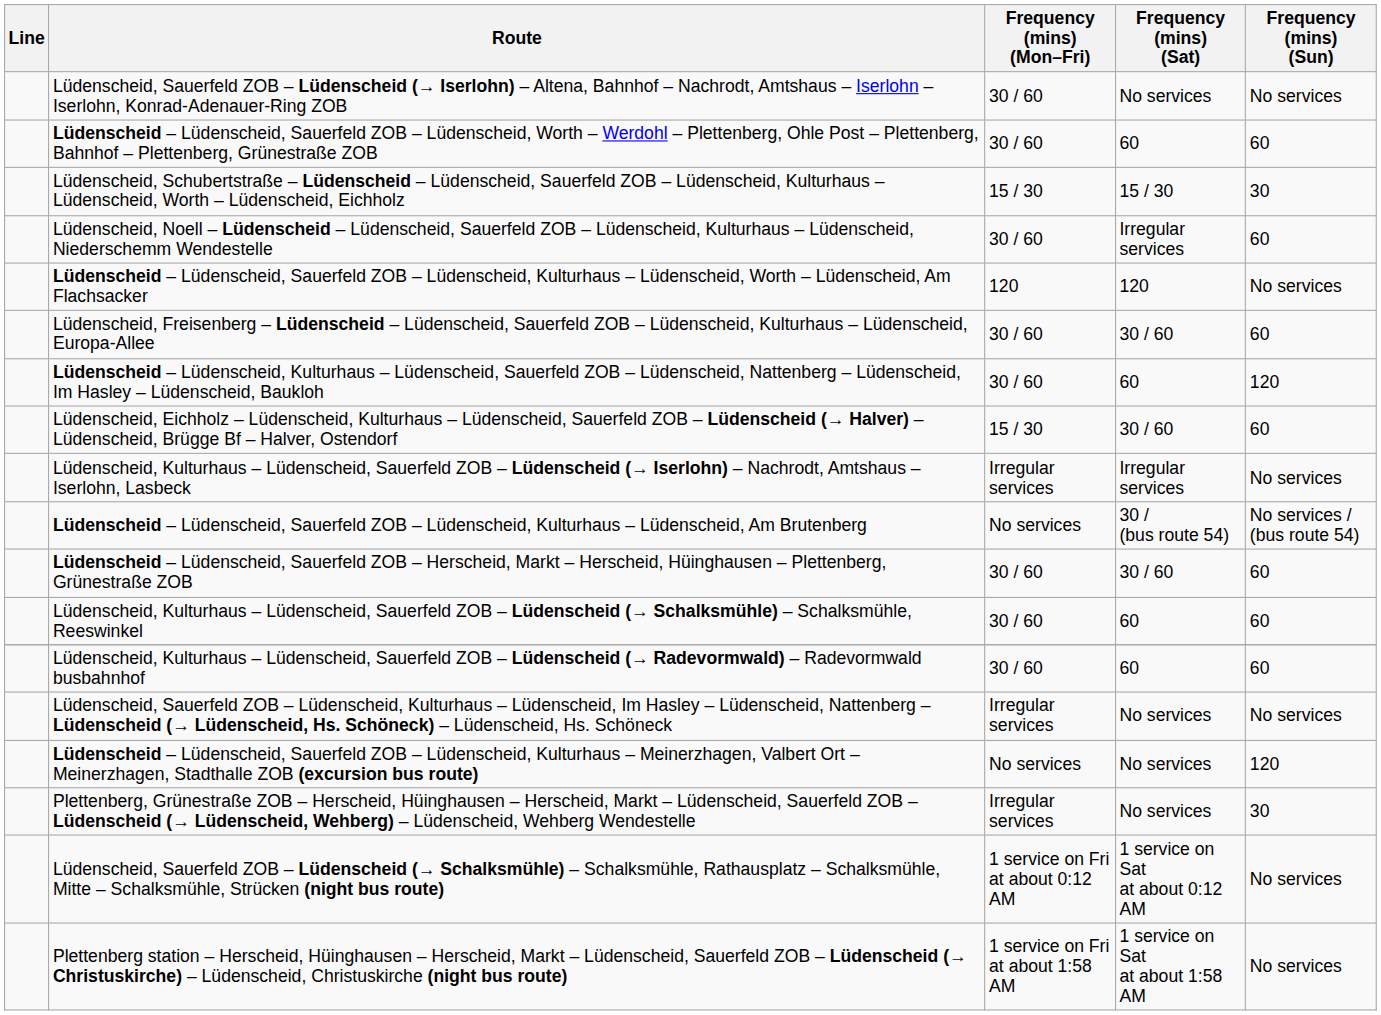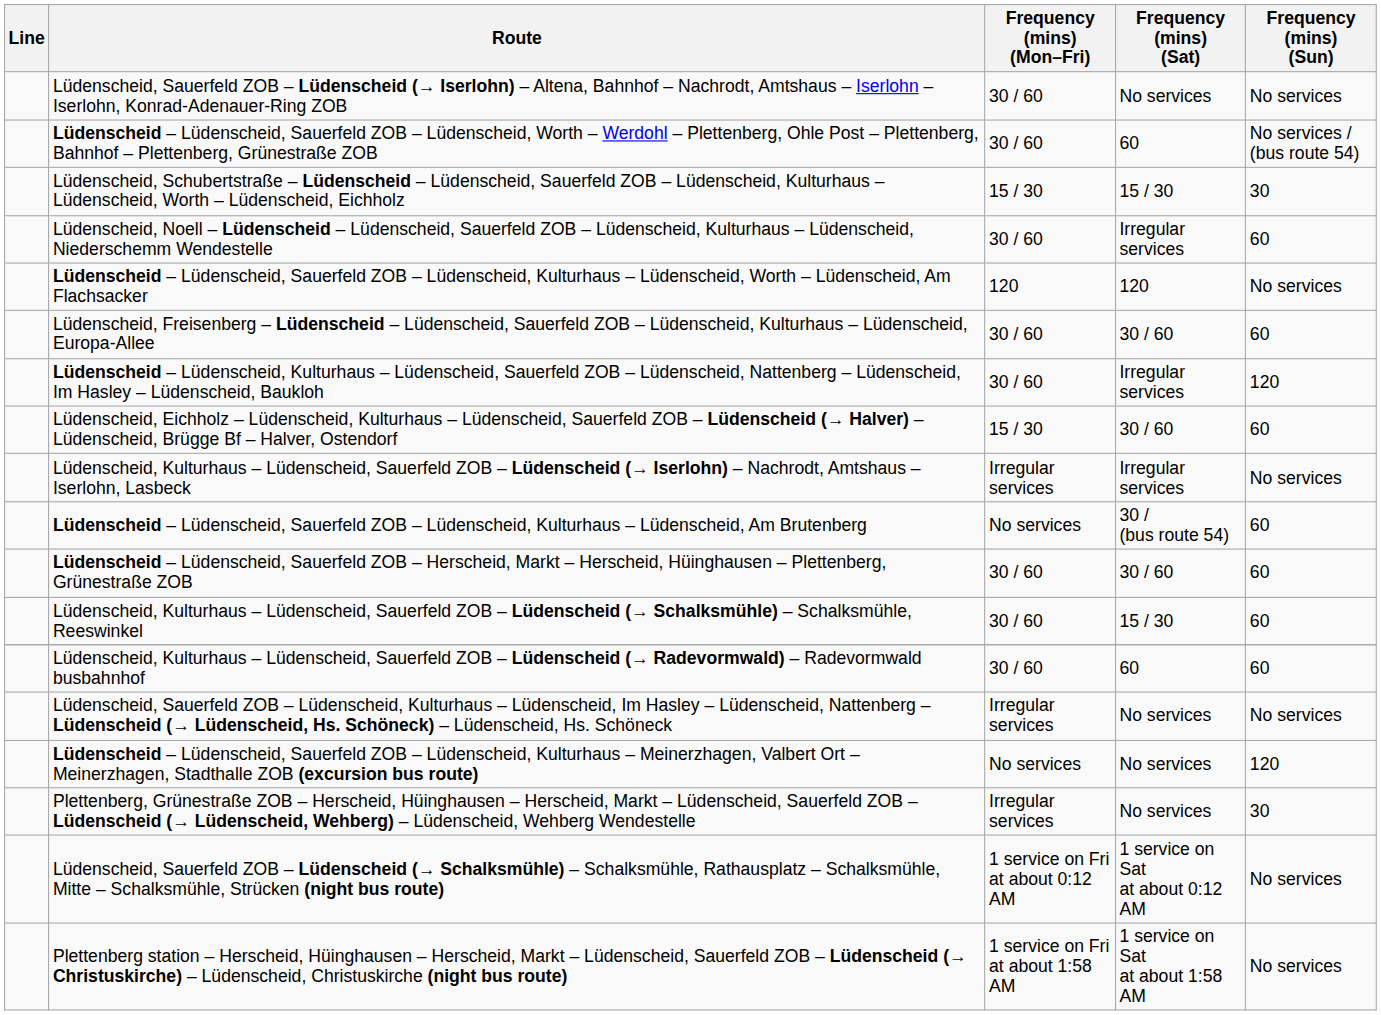(1260, 143) 60 -> (1305, 143) No services / (bus route 54)
(1129, 382) 60 -> (1152, 382) Irregular services
(1305, 525) No services / (bus route 54) -> (1260, 525) 60
(1129, 620) 60 -> (1146, 620) 15 / 30
